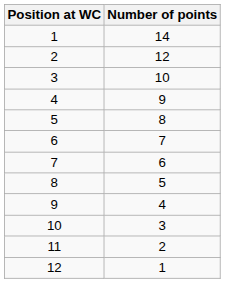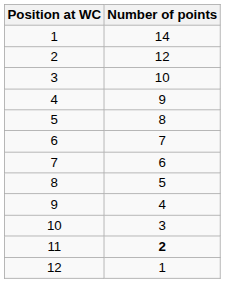(162, 246) normal -> (162, 246) bold
